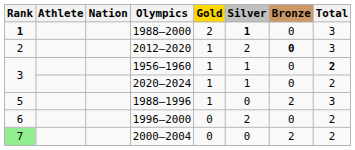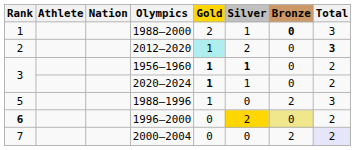(20, 31) bold -> (20, 31) normal
(247, 31) bold -> (247, 31) normal
(291, 31) normal -> (291, 31) bold
(209, 48) no background -> (209, 48) paleturquoise background
(291, 48) bold -> (291, 48) normal
(332, 48) normal -> (332, 48) bold
(209, 66) normal -> (209, 66) bold
(247, 66) normal -> (247, 66) bold
(332, 66) bold -> (332, 66) normal
(209, 84) normal -> (209, 84) bold
(20, 119) normal -> (20, 119) bold
(247, 119) no background -> (247, 119) gold background
(291, 119) no background -> (291, 119) khaki background
(20, 136) lightgreen background -> (20, 136) no background
(332, 136) no background -> (332, 136) lavender background
